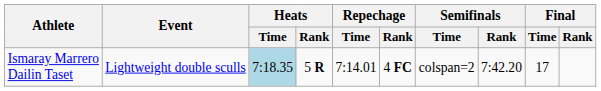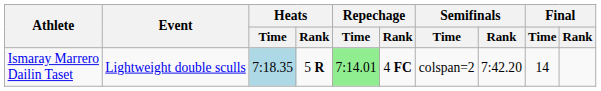(356, 67) no background -> (356, 67) lightgreen background
(542, 67) 17 -> (542, 67) 14
